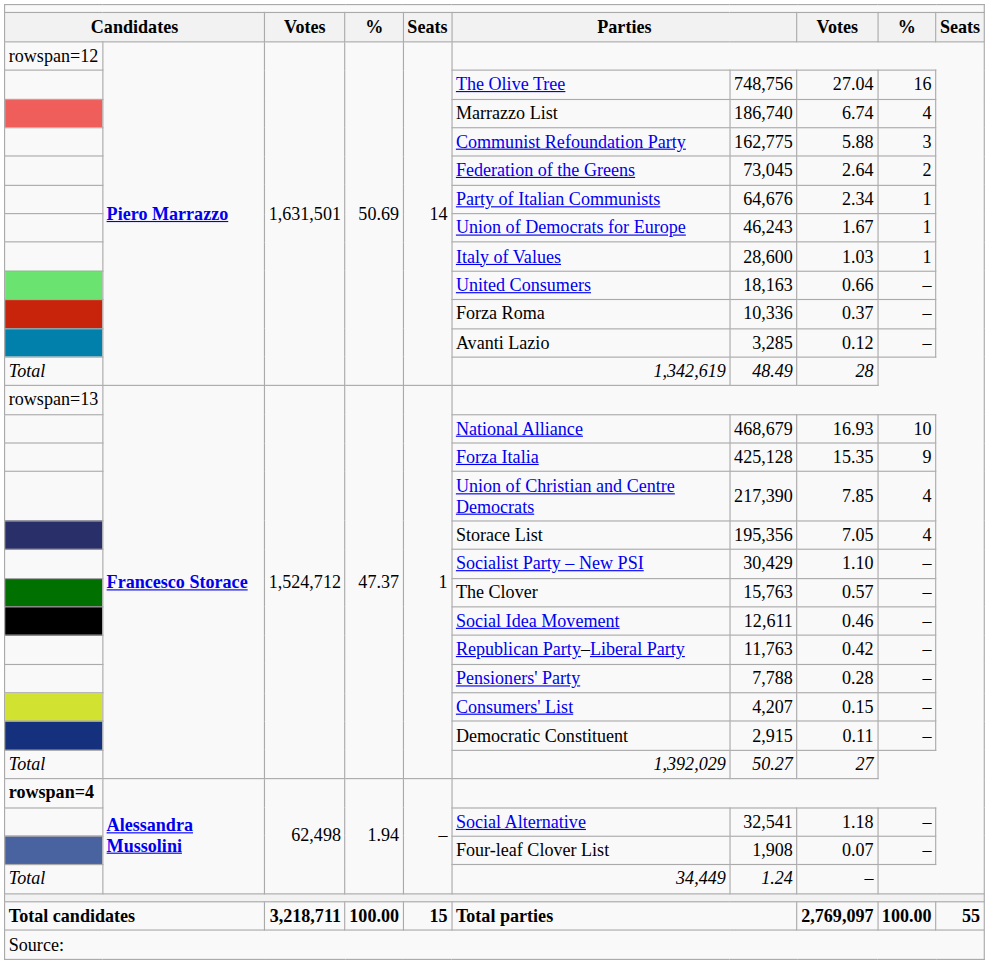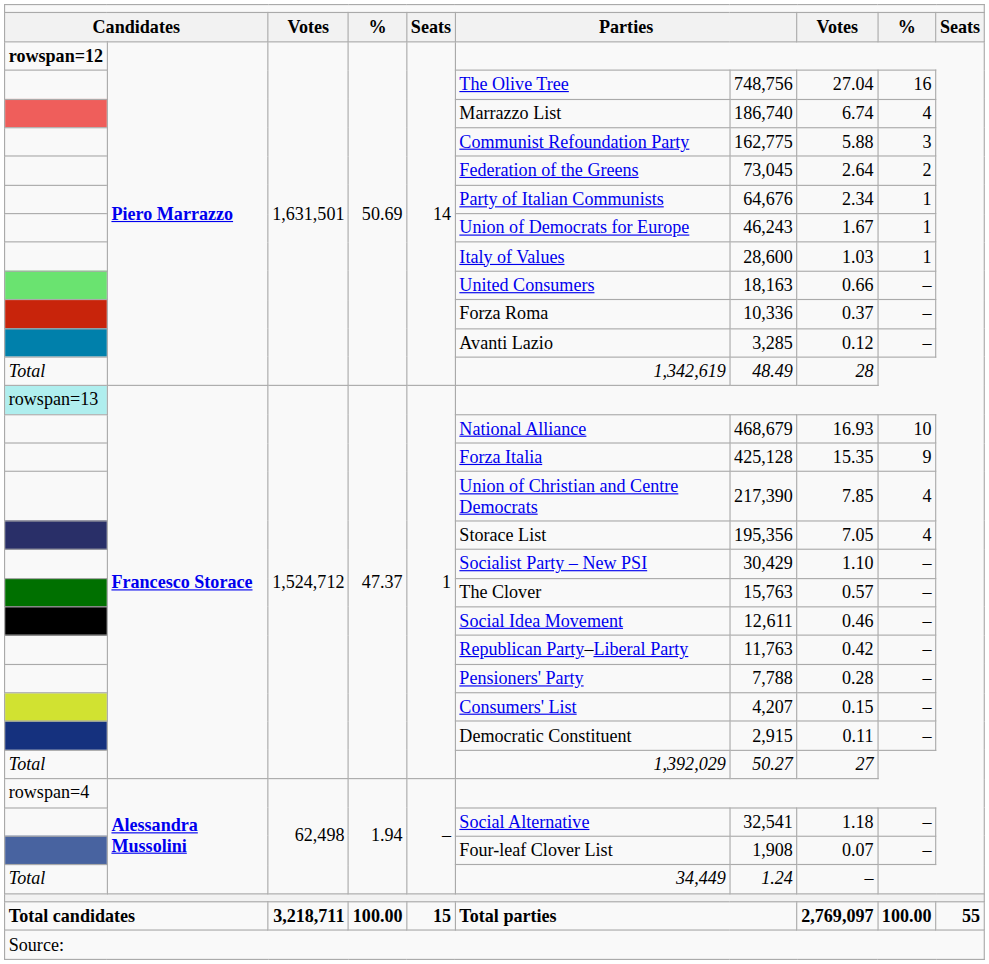(53, 55) normal -> (56, 55) bold
(53, 399) no background -> (53, 399) paleturquoise background
(51, 793) bold -> (49, 793) normal
